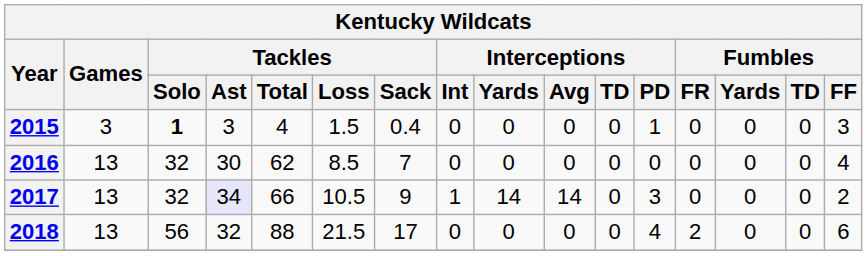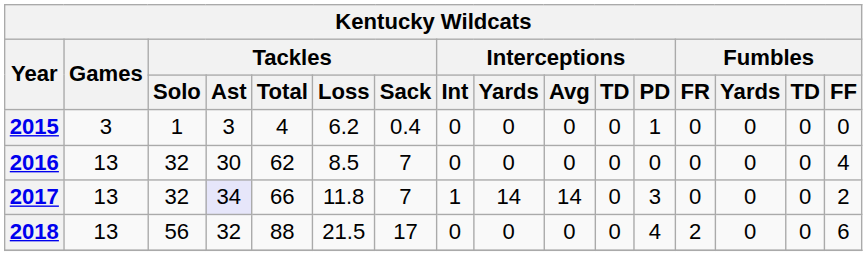(177, 127) bold -> (177, 127) normal
(344, 127) 1.5 -> (344, 127) 6.2
(844, 127) 3 -> (844, 127) 0
(344, 197) 10.5 -> (344, 197) 11.8
(405, 197) 9 -> (405, 197) 7
